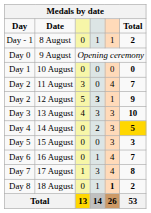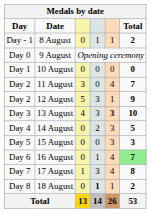(97, 99) bold -> (97, 99) normal
(112, 113) normal -> (112, 113) bold
(133, 128) gold background -> (133, 128) no background
(133, 157) no background -> (133, 157) lightgreen background
(97, 186) normal -> (97, 186) bold
(112, 186) bold -> (112, 186) normal
